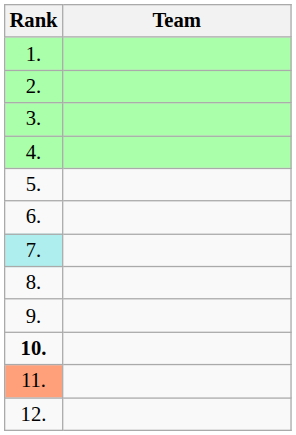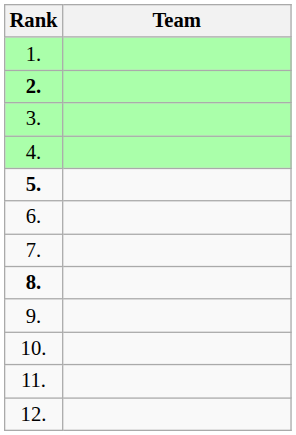(33, 86) normal -> (33, 86) bold
(33, 184) normal -> (33, 184) bold
(33, 250) paleturquoise background -> (33, 250) no background
(33, 282) normal -> (33, 282) bold
(33, 348) bold -> (33, 348) normal
(33, 380) lightsalmon background -> (33, 380) no background
